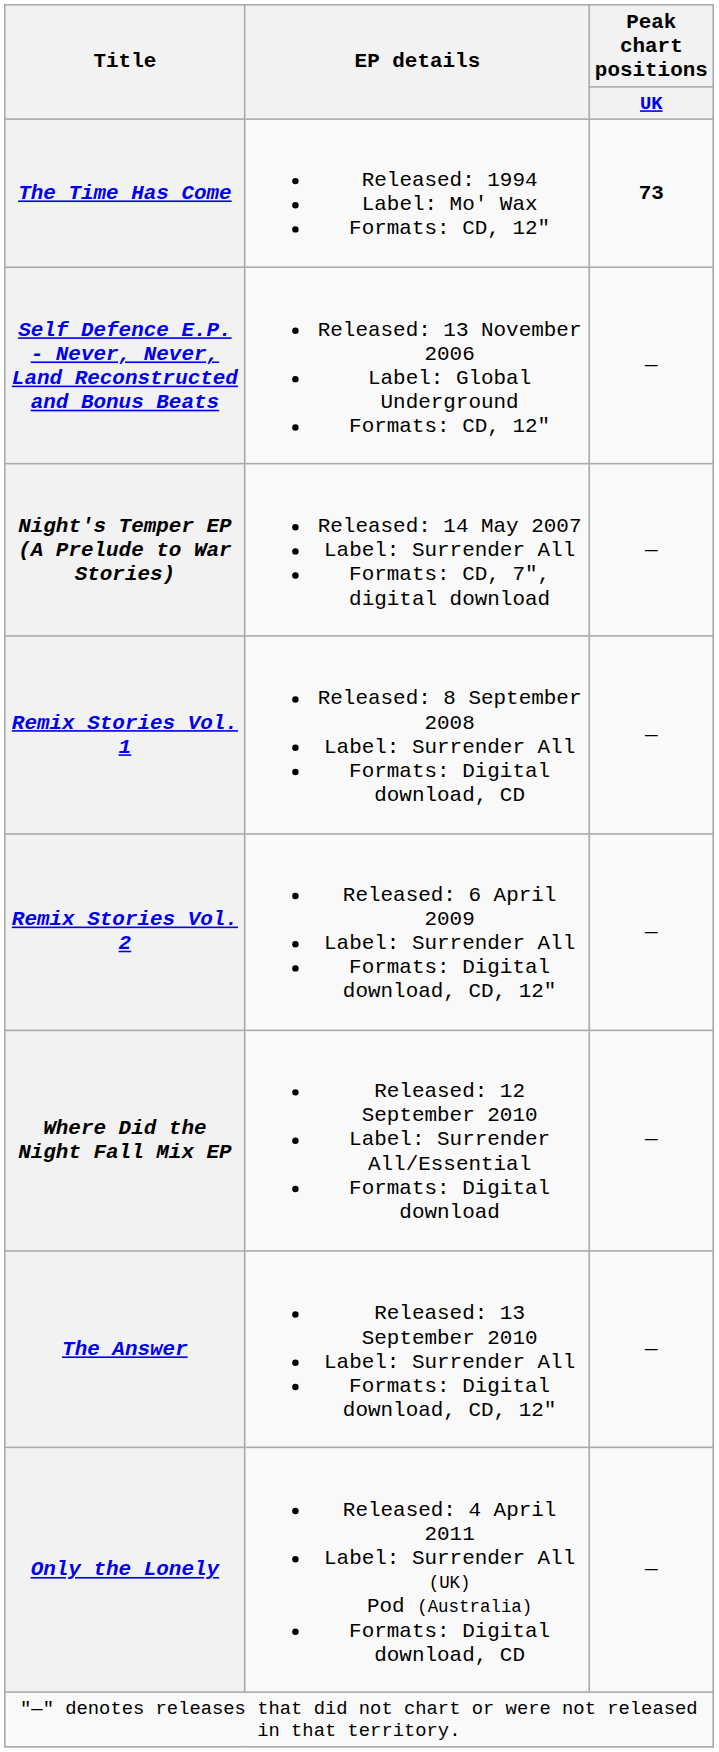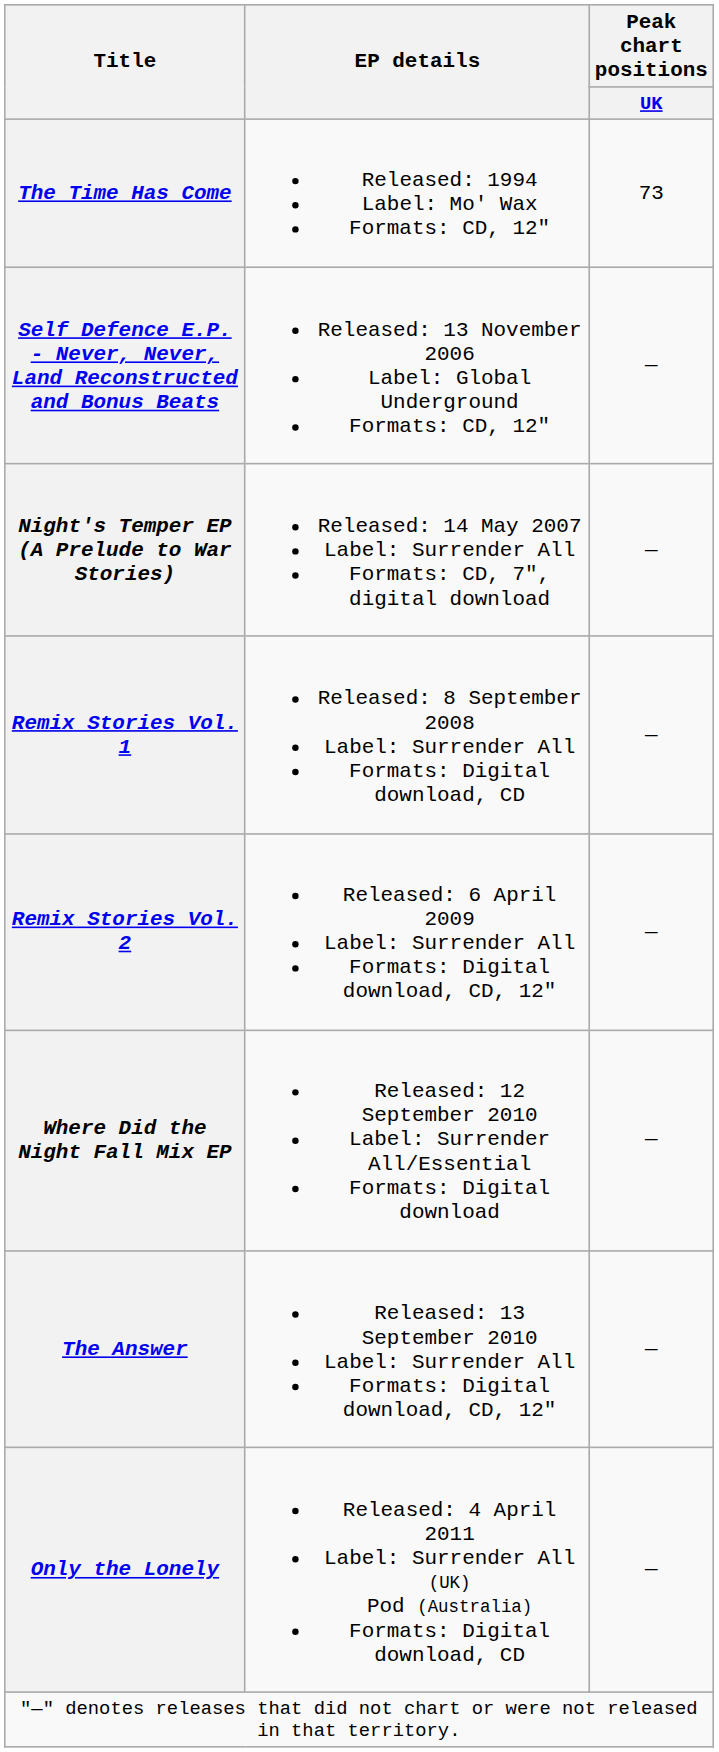(651, 193) bold -> (651, 193) normal
